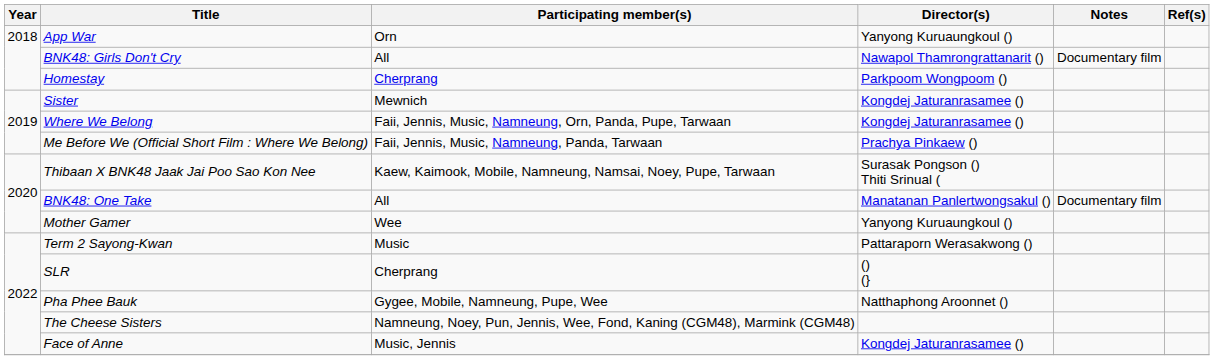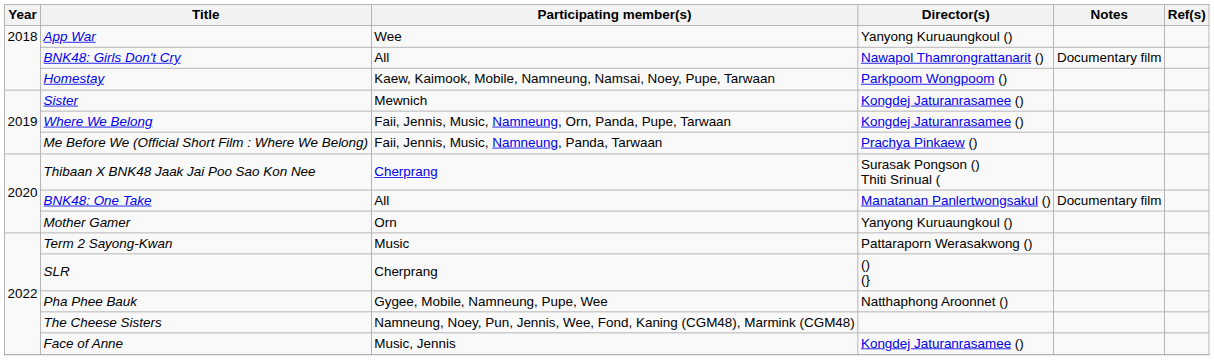(385, 36) Orn -> (388, 36) Wee
(406, 79) Cherprang -> (575, 79) Kaew, Kaimook, Mobile, Namneung, Namsai, Noey, Pupe, Tarwaan
(575, 171) Kaew, Kaimook, Mobile, Namneung, Namsai, Noey, Pupe, Tarwaan -> (406, 171) Cherprang
(388, 222) Wee -> (385, 222) Orn
